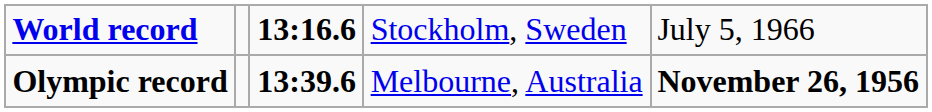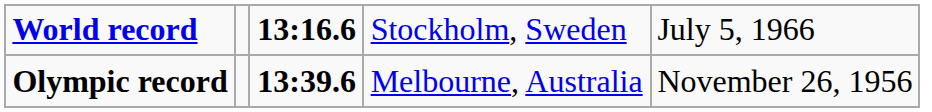(788, 80) bold -> (785, 80) normal
